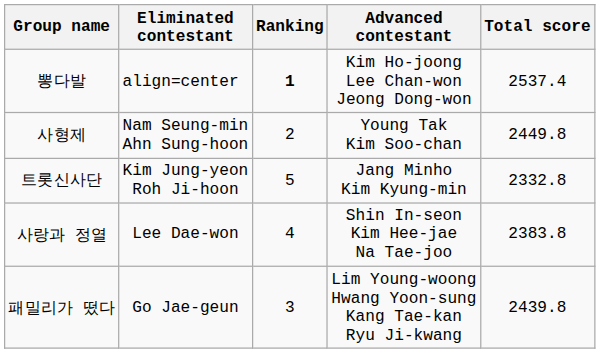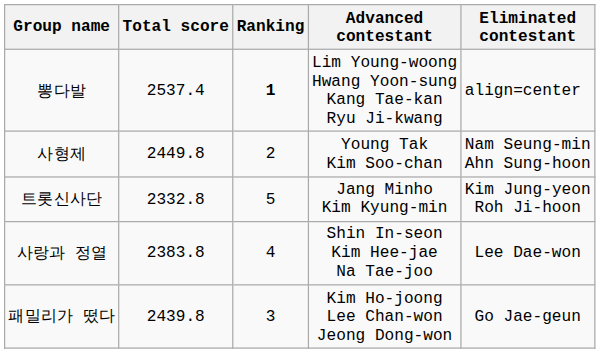columns swapped: (537, 27) <-> (185, 27)
(404, 81) Kim Ho-joong Lee Chan-won Jeong Dong-won -> (385, 91) Lim Young-woong Hwang Yoon-sung Kang Tae-kan Ryu Ji-kwang
(404, 307) Lim Young-woong Hwang Yoon-sung Kang Tae-kan Ryu Ji-kwang -> (385, 317) Kim Ho-joong Lee Chan-won Jeong Dong-won
